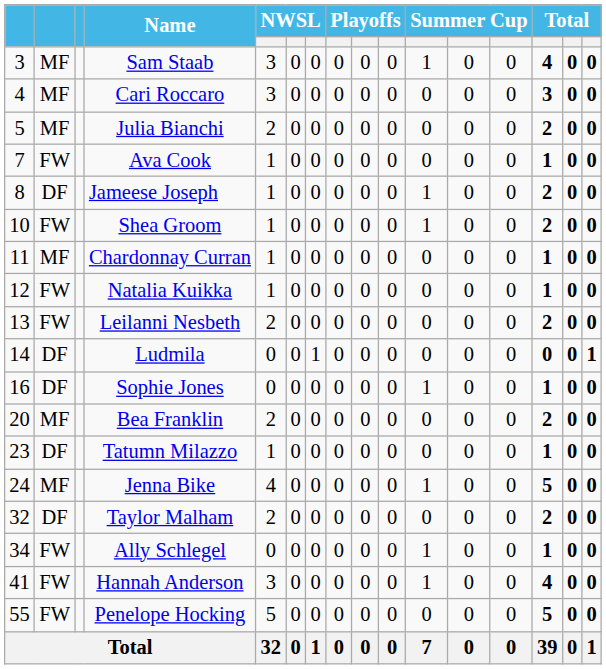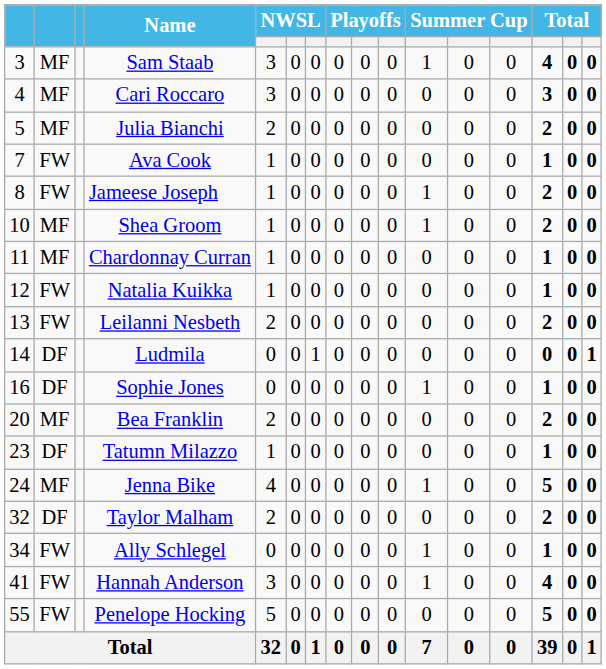(55, 192) DF -> (55, 192) FW
(55, 225) FW -> (55, 225) MF
